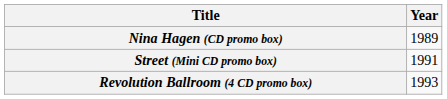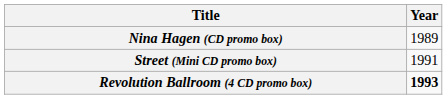(424, 82) normal -> (424, 82) bold
